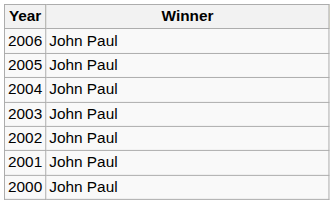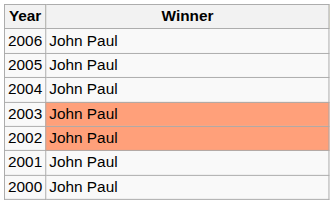(83, 114) no background -> (83, 114) lightsalmon background
(83, 138) no background -> (83, 138) lightsalmon background
